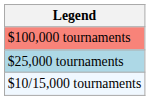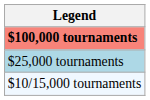(69, 38) normal -> (73, 38) bold
